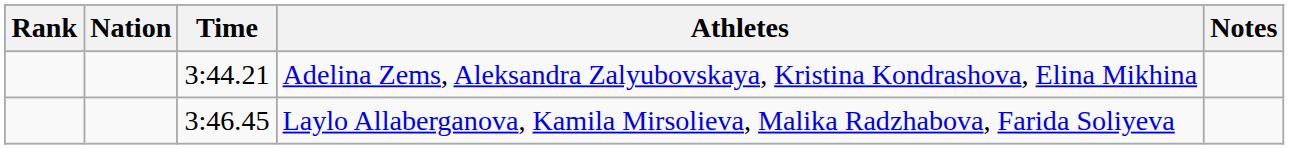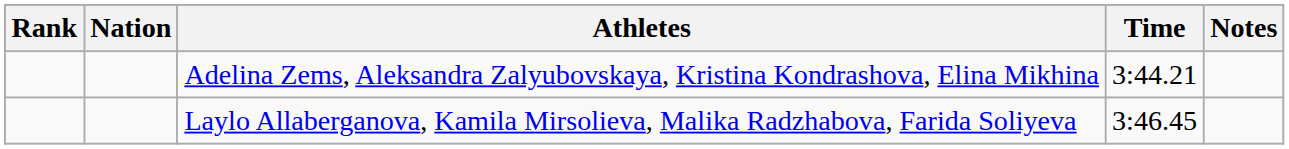columns swapped: (740, 27) <-> (227, 27)
